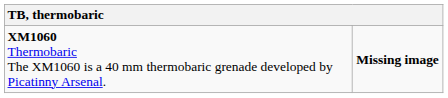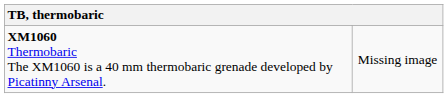(398, 59) bold -> (398, 59) normal
